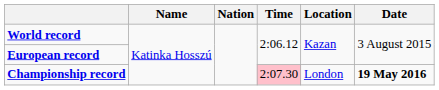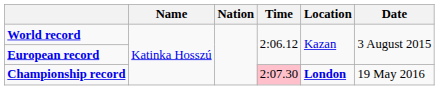(324, 74) normal -> (325, 74) bold
(392, 74) bold -> (391, 74) normal
